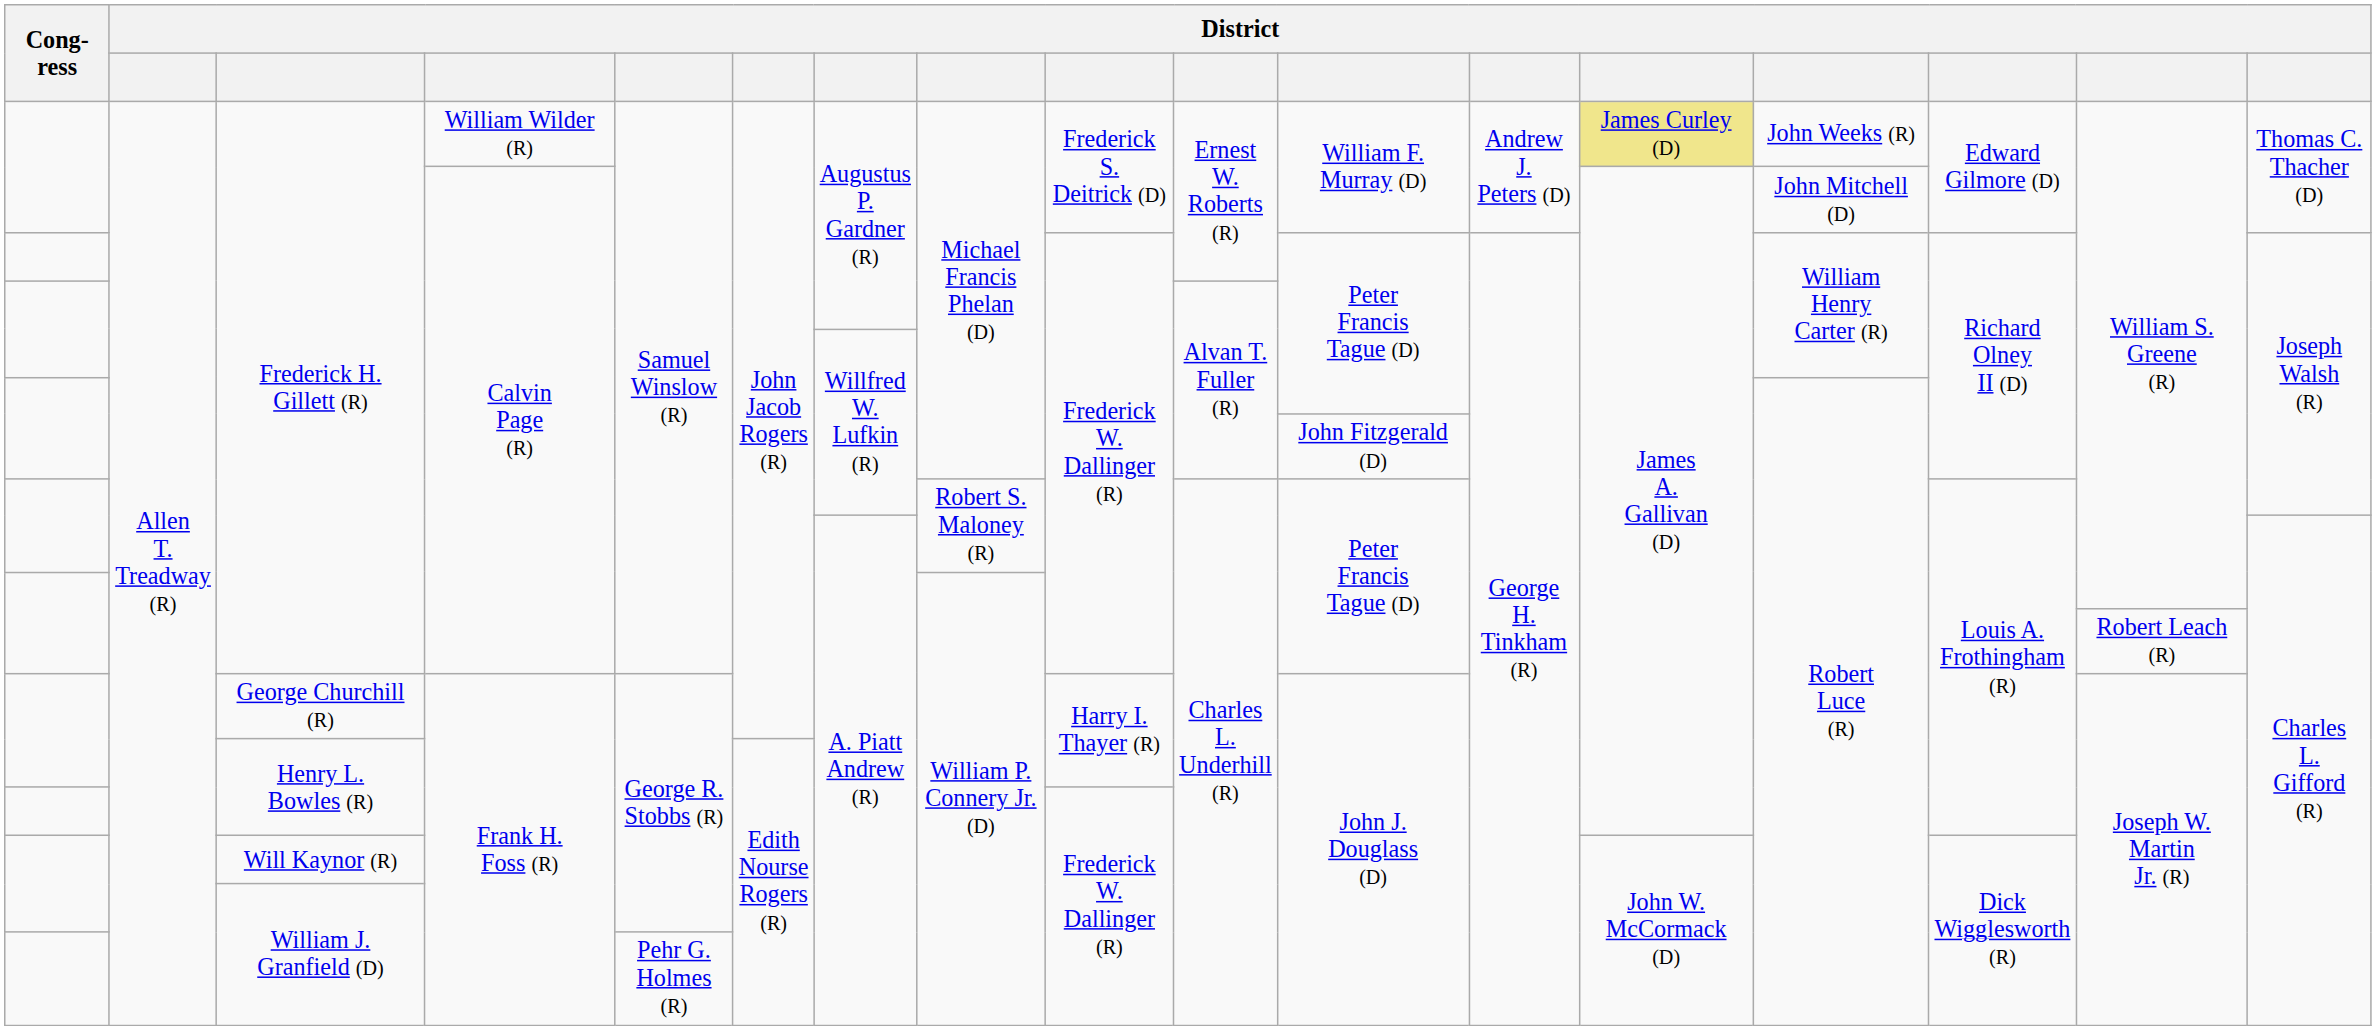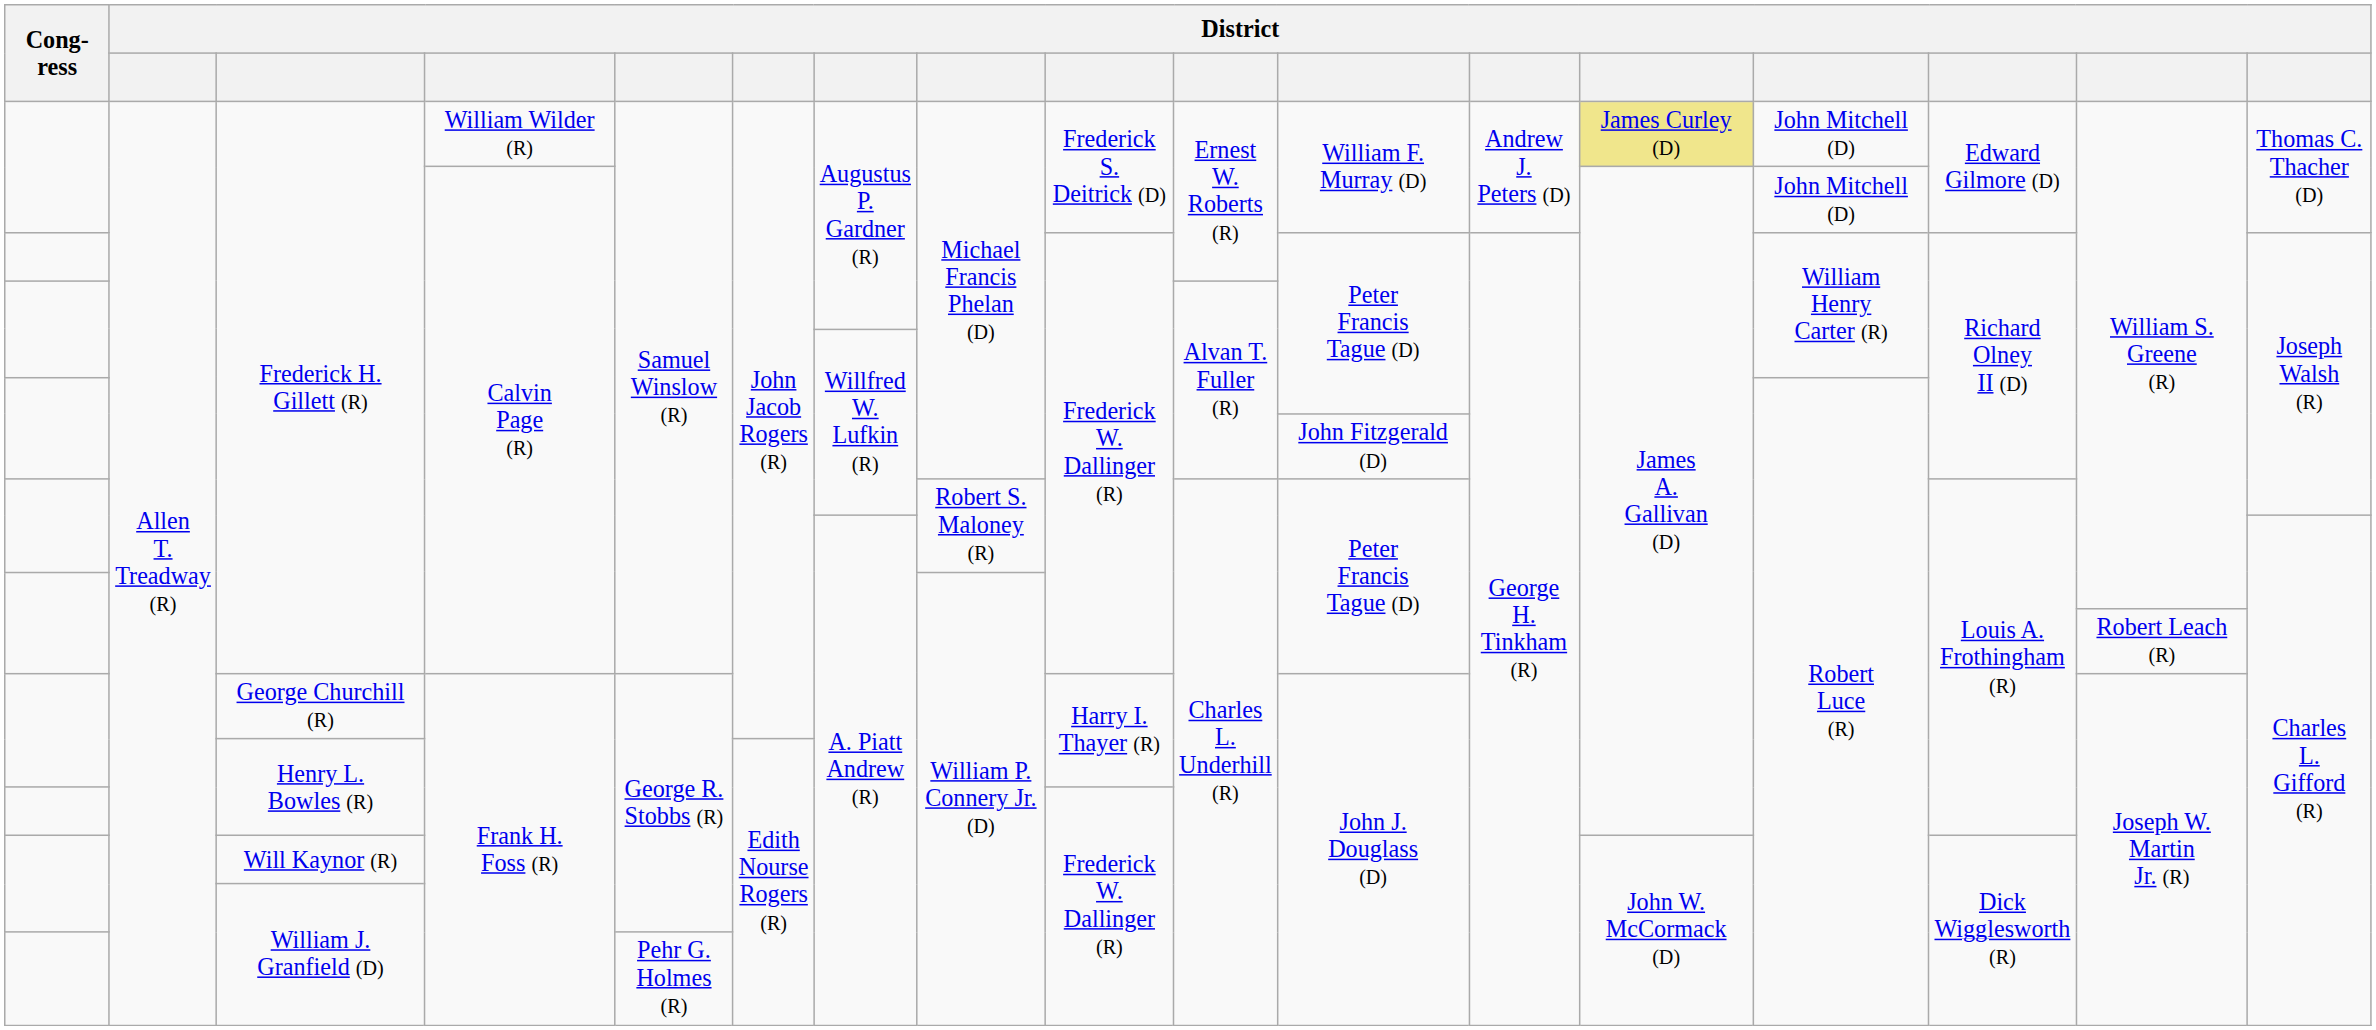(1841, 133) John Weeks (R) -> (1841, 133) John Mitchell (D)
